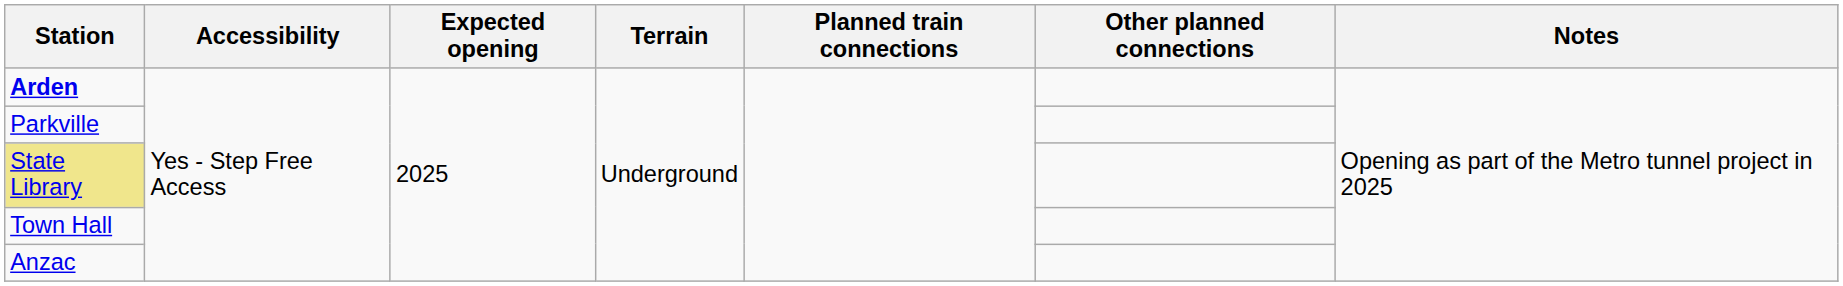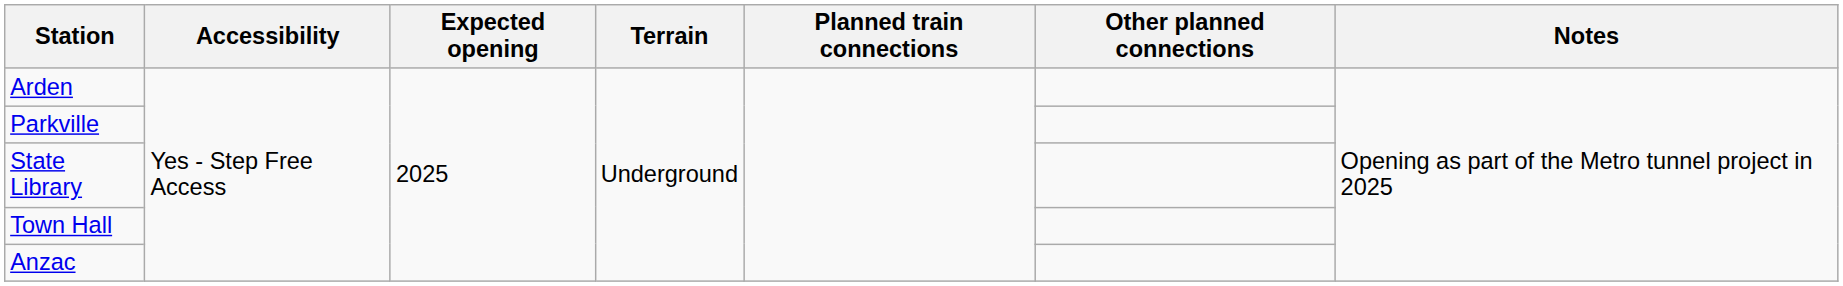(44, 86) bold -> (42, 86) normal
(46, 174) khaki background -> (46, 174) no background
